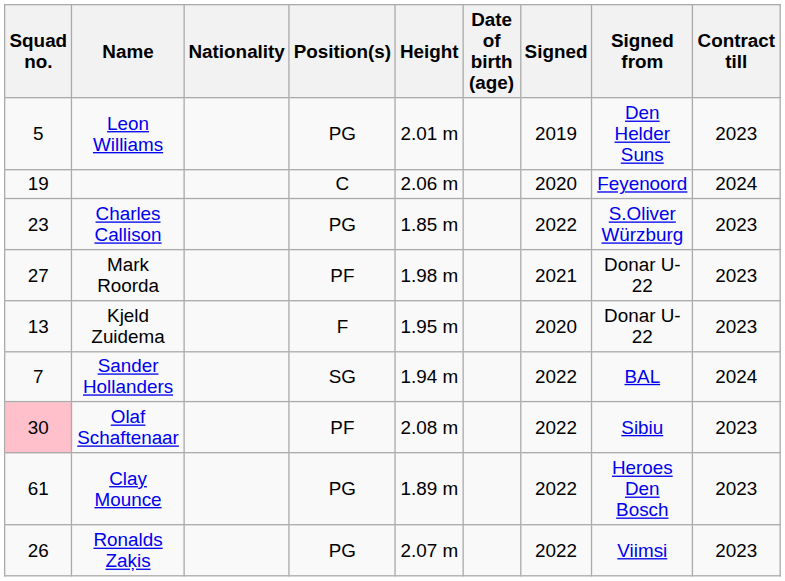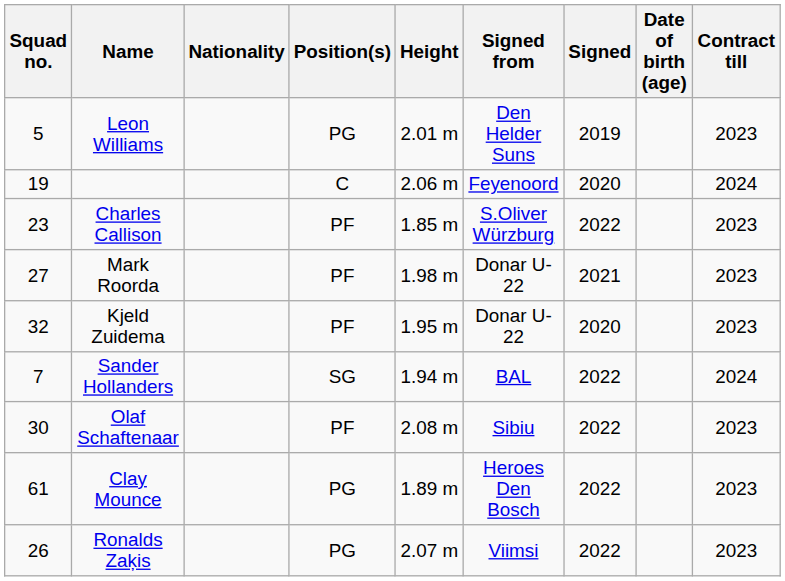columns swapped: (492, 51) <-> (642, 51)
(342, 225) PG -> (342, 225) PF
(38, 326) 13 -> (38, 326) 32
(342, 326) F -> (342, 326) PF
(38, 428) pink background -> (38, 428) no background
